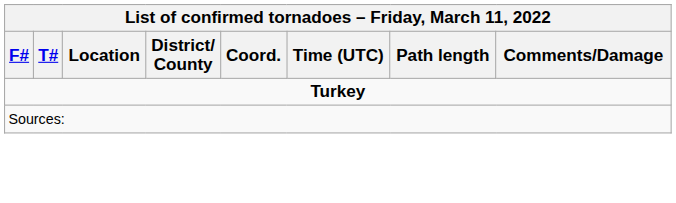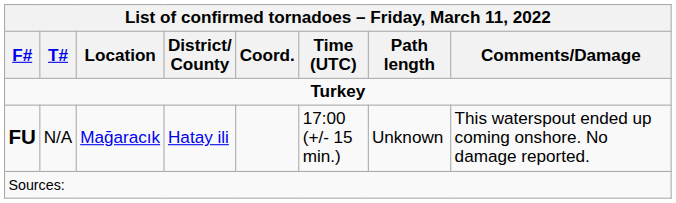+ row: (22, 138)
